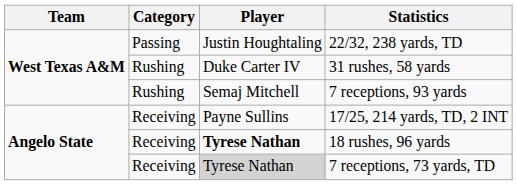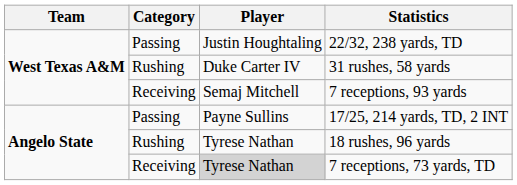(158, 92) Rushing -> (164, 92) Receiving
(164, 117) Receiving -> (156, 117) Passing
(164, 141) Receiving -> (158, 141) Rushing
(252, 141) bold -> (248, 141) normal
